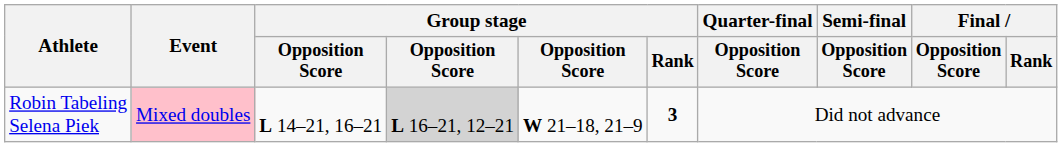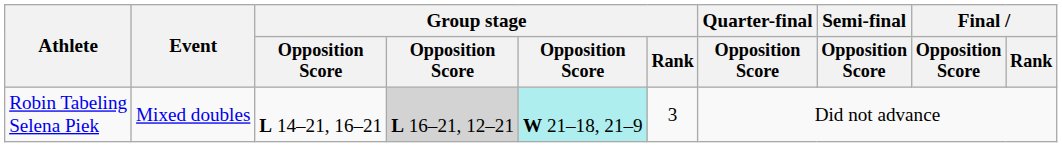(193, 114) pink background -> (193, 114) no background
(583, 126) no background -> (583, 126) paleturquoise background
(673, 114) bold -> (673, 114) normal
